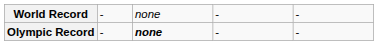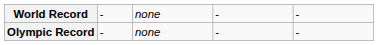(149, 32) bold -> (148, 32) normal
